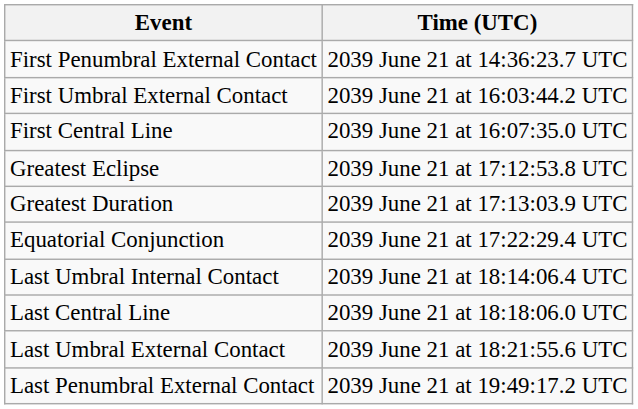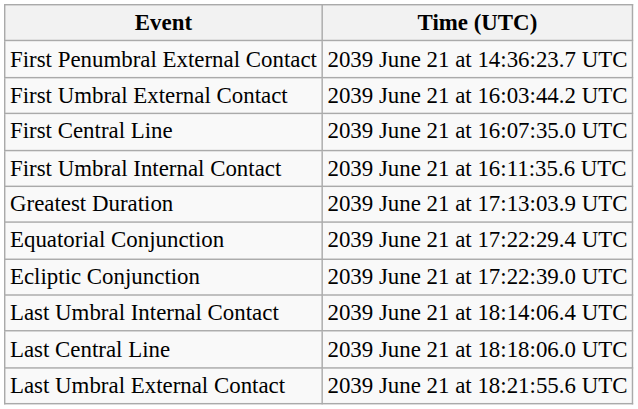+ row: (146, 167)
- row: (85, 167)
+ row: (105, 276)
- row: (162, 385)
